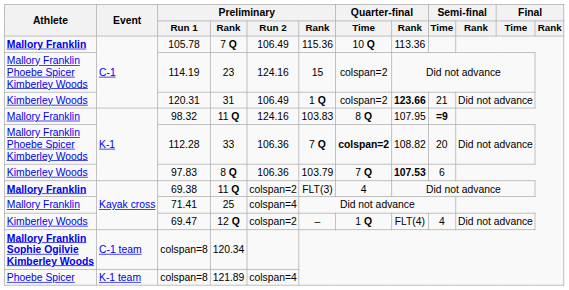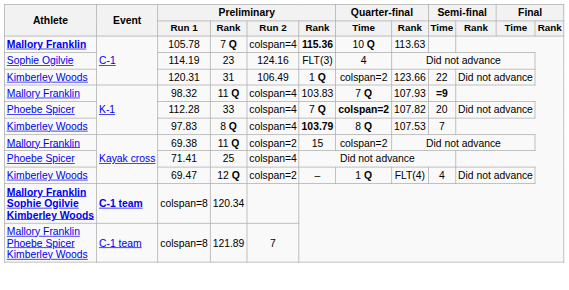(273, 45) 106.49 -> (273, 45) colspan=4
(317, 45) normal -> (317, 45) bold
(410, 45) 113.36 -> (410, 45) 113.63
(47, 73) Mallory Franklin Phoebe Spicer Kimberley Woods -> (40, 61) Sophie Ogilvie
(317, 73) 15 -> (317, 61) FLT(3)
(364, 73) colspan=2 -> (364, 61) 4
(410, 101) bold -> (410, 78) normal
(442, 101) 21 -> (442, 78) 22
(273, 117) 124.16 -> (273, 94) colspan=4
(364, 117) 8 Q -> (364, 94) 7 Q
(410, 117) 107.95 -> (410, 94) 107.93
(47, 145) Mallory Franklin Phoebe Spicer Kimberley Woods -> (41, 110) Phoebe Spicer
(273, 145) 106.36 -> (273, 110) colspan=4
(410, 145) 108.82 -> (410, 110) 107.82
(273, 173) 106.36 -> (273, 127) colspan=4
(317, 173) normal -> (317, 127) bold
(364, 173) 7 Q -> (364, 127) 8 Q
(410, 173) bold -> (410, 127) normal
(442, 173) 6 -> (442, 127) 7
(47, 189) bold -> (43, 143) normal
(317, 189) FLT(3) -> (317, 143) 15
(364, 189) 4 -> (364, 143) colspan=2
(43, 206) Mallory Franklin -> (41, 159) Phoebe Spicer
(120, 250) normal -> (121, 204) bold
(41, 278) Phoebe Spicer -> (47, 243) Mallory Franklin Phoebe Spicer Kimberley Woods
(120, 278) K-1 team -> (120, 243) C-1 team
(273, 278) colspan=4 -> (273, 243) 7
